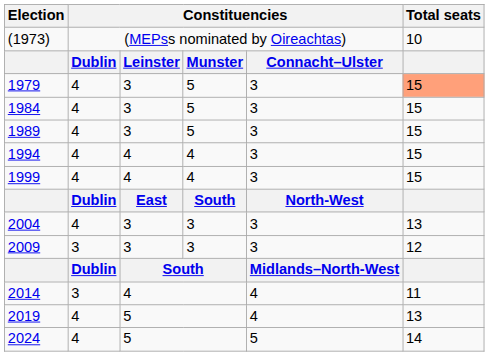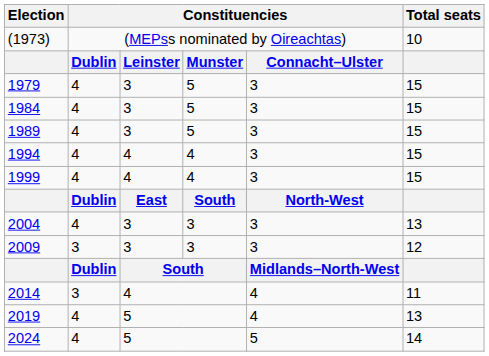(414, 85) lightsalmon background -> (414, 85) no background
